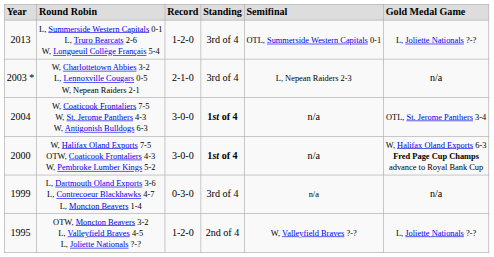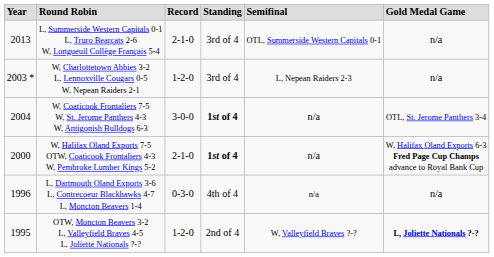(183, 39) 1-2-0 -> (183, 39) 2-1-0
(436, 40) L, Joliette Nationals ?-? -> (436, 39) n/a
(183, 78) 2-1-0 -> (183, 78) 1-2-0
(183, 155) 3-0-0 -> (183, 155) 2-1-0
(20, 194) 1999 -> (20, 194) 1996
(222, 194) 3rd of 4 -> (222, 194) 4th of 4
(436, 233) normal -> (436, 233) bold
